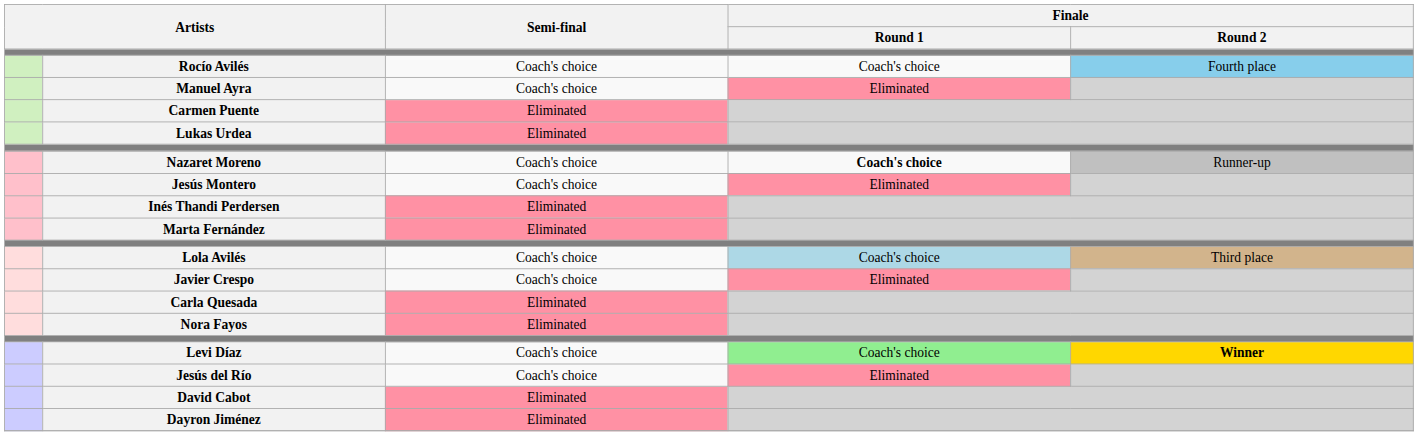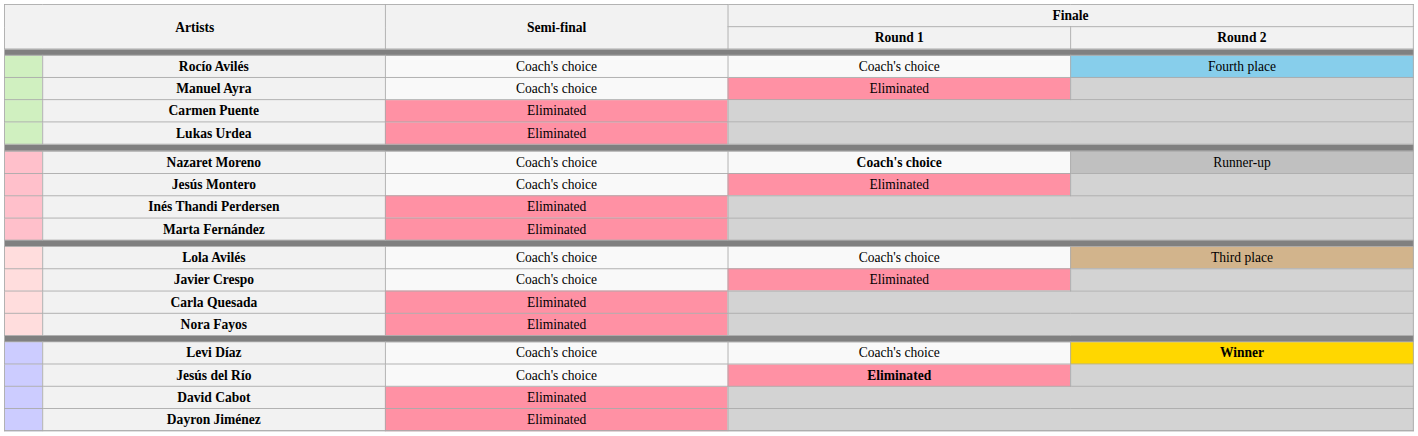(899, 257) lightblue background -> (899, 257) no background
(899, 353) lightgreen background -> (899, 353) no background
(899, 375) normal -> (899, 375) bold
